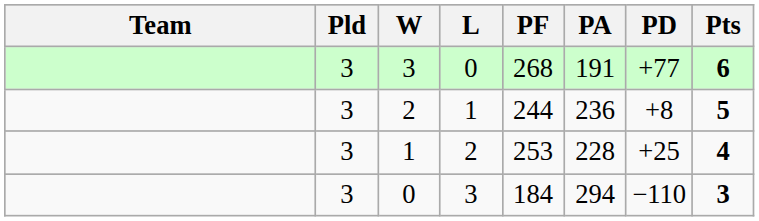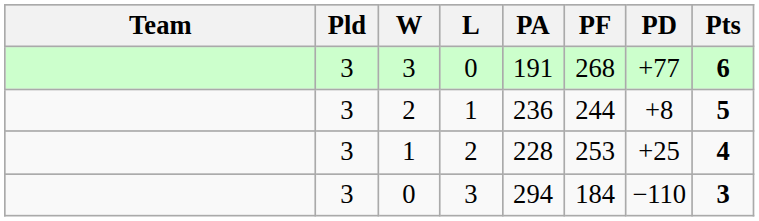columns swapped: (533, 25) <-> (595, 25)
